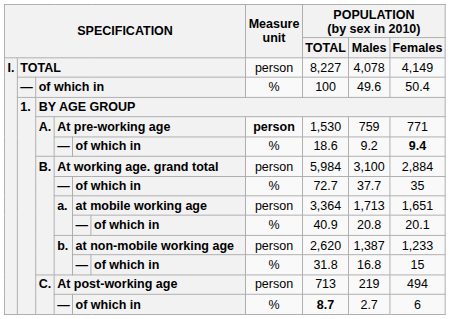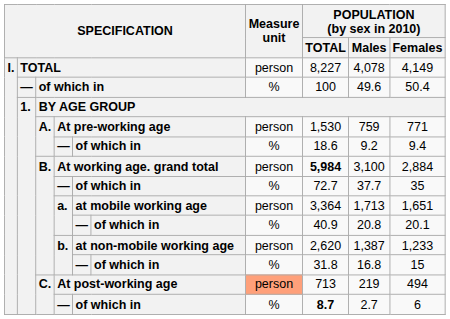(274, 126) bold -> (274, 126) normal
(417, 146) bold -> (417, 146) normal
(326, 166) normal -> (326, 166) bold
(274, 284) no background -> (274, 284) lightsalmon background
